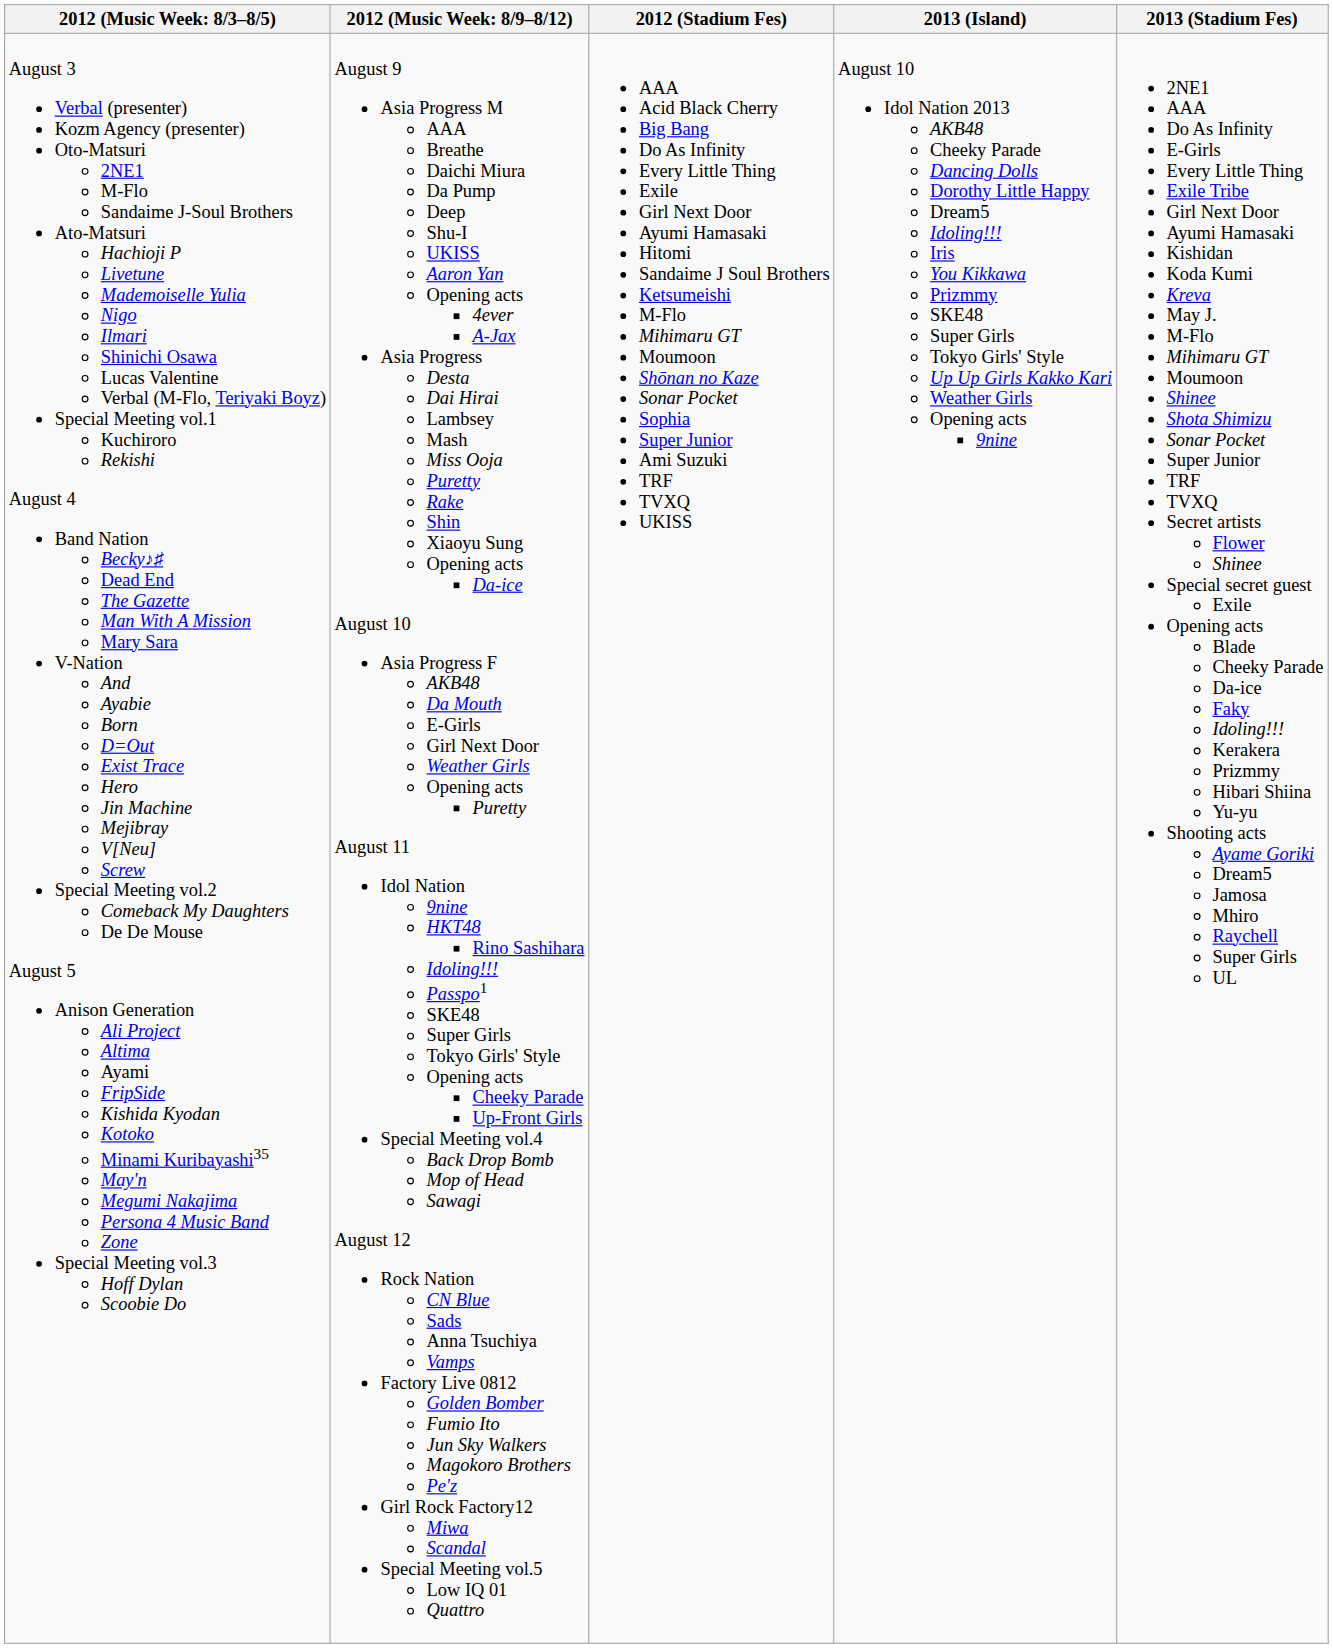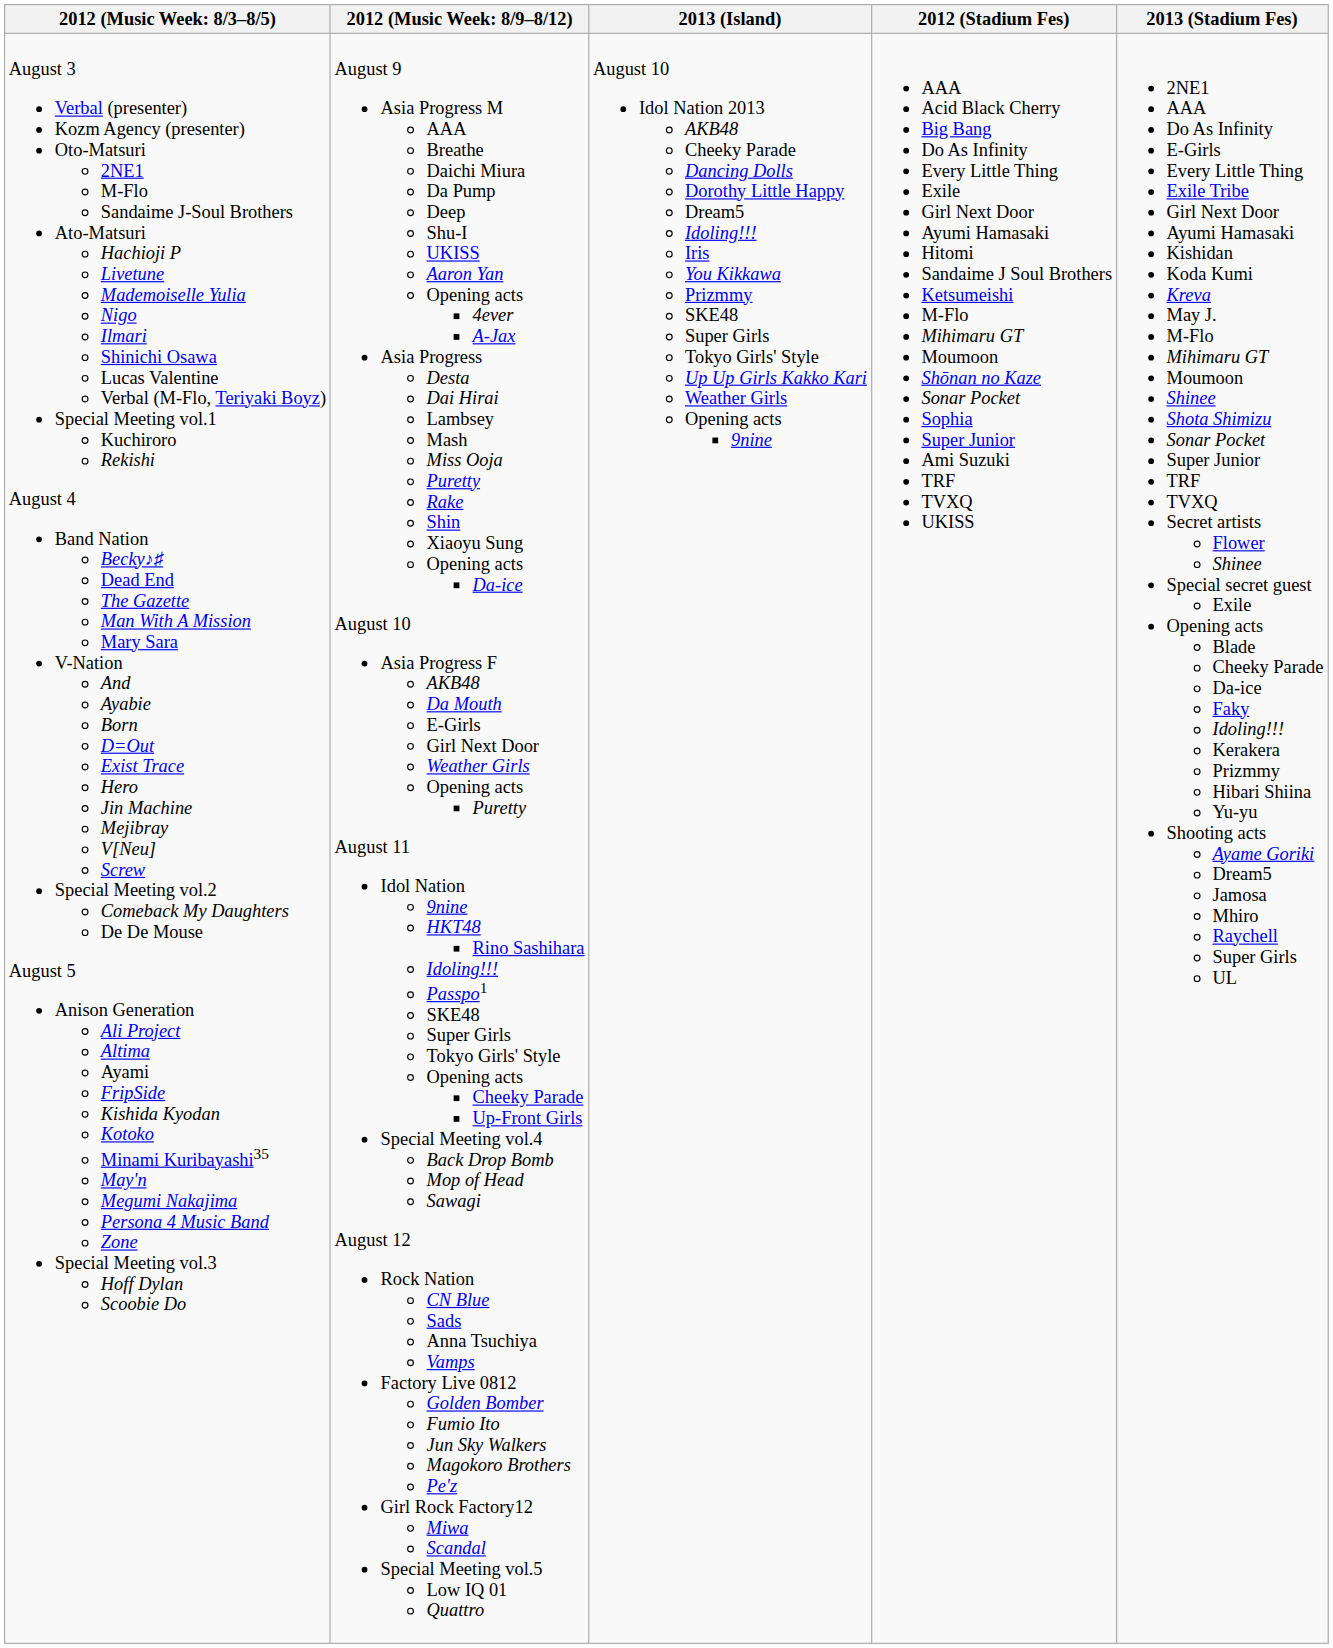columns swapped: (711, 19) <-> (975, 19)
